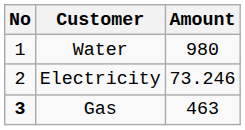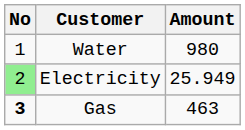(20, 79) no background -> (20, 79) lightgreen background
(203, 79) 73.246 -> (203, 79) 25.949
